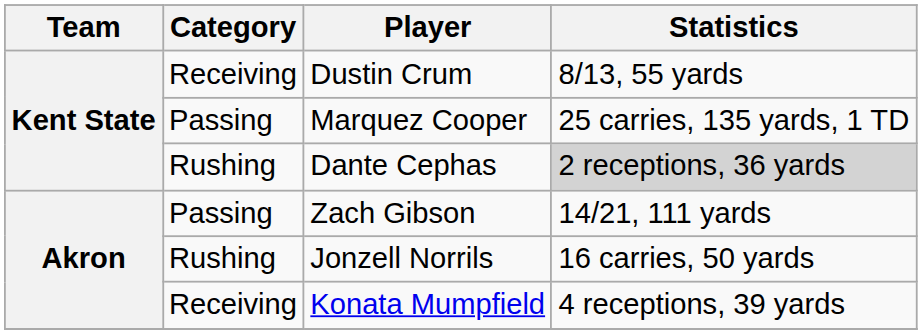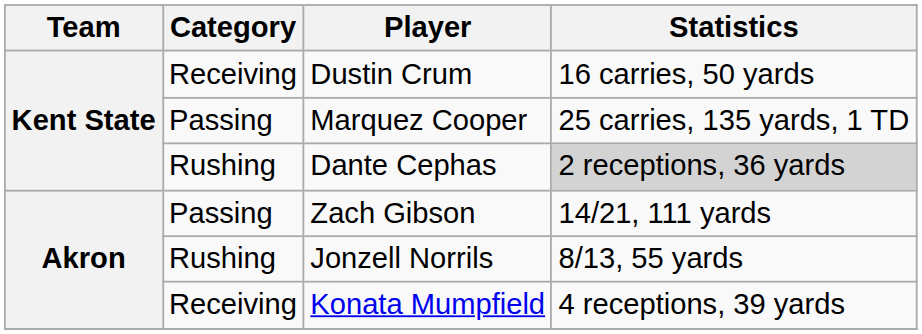(651, 73) 8/13, 55 yards -> (686, 73) 16 carries, 50 yards
(686, 258) 16 carries, 50 yards -> (651, 258) 8/13, 55 yards
